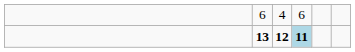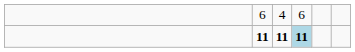(262, 36) 13 -> (262, 36) 11
(282, 36) 12 -> (282, 36) 11
